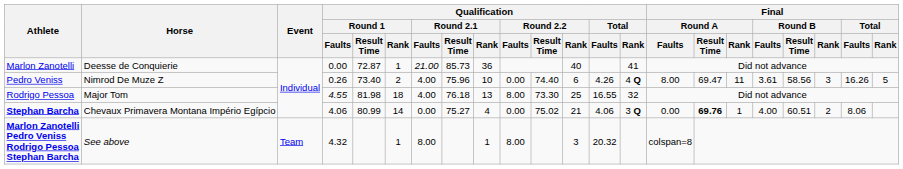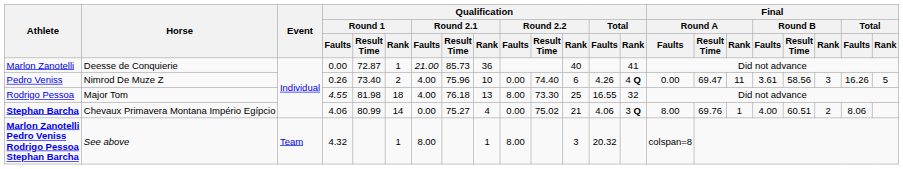(670, 80) 8.00 -> (670, 80) 0.00
(670, 111) 0.00 -> (670, 111) 8.00
(710, 111) bold -> (710, 111) normal
